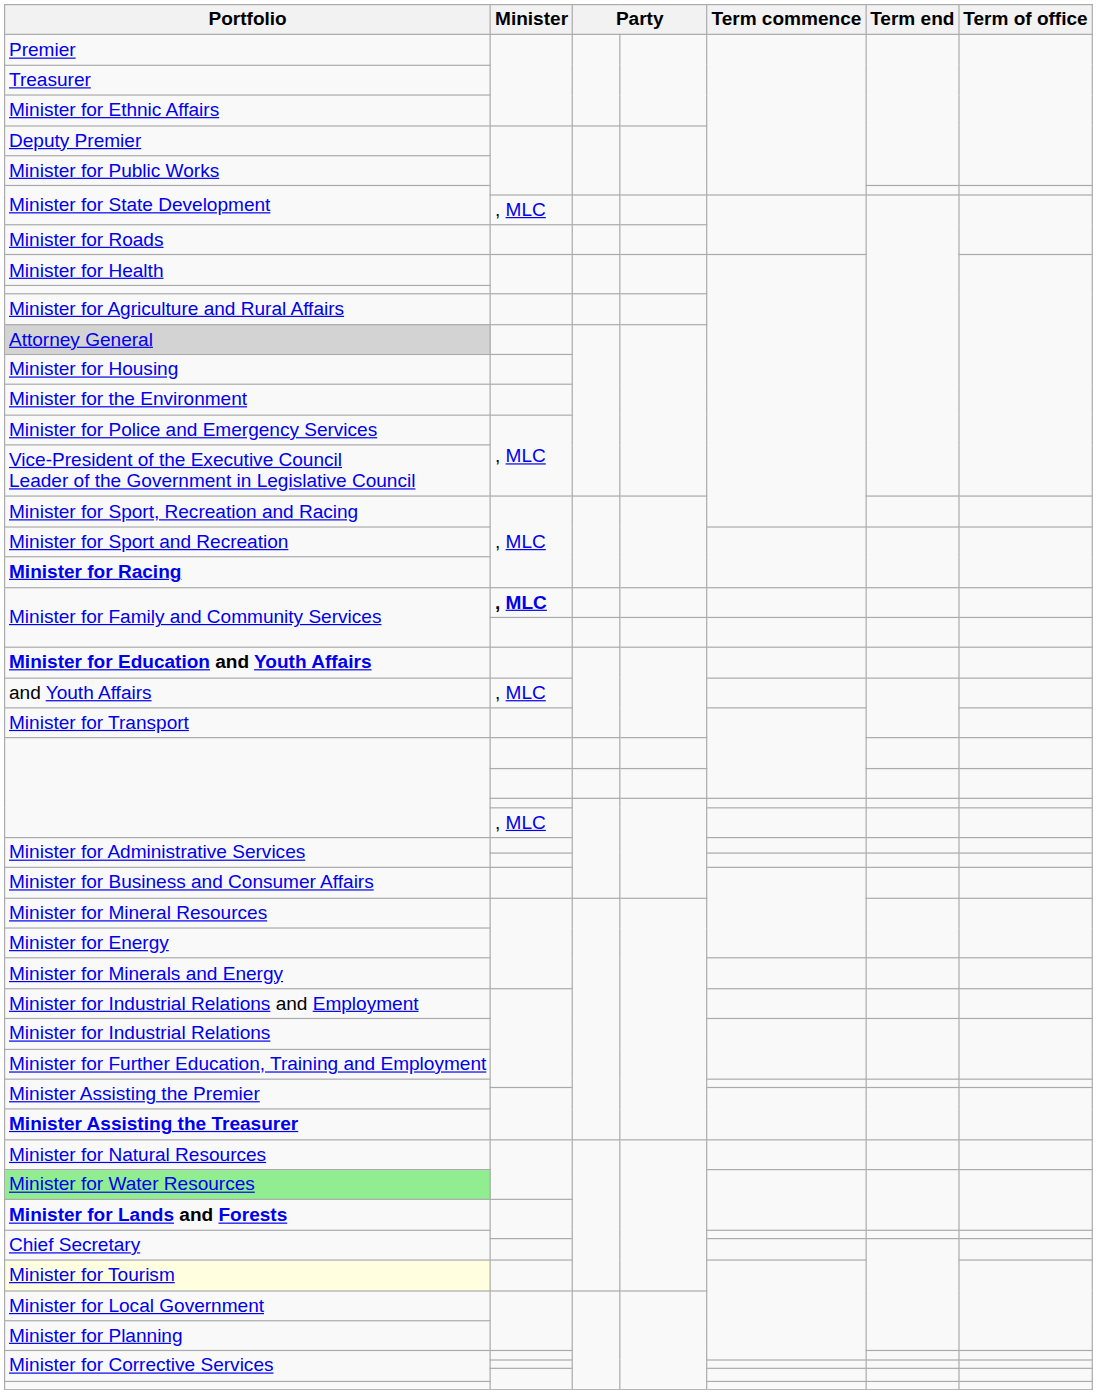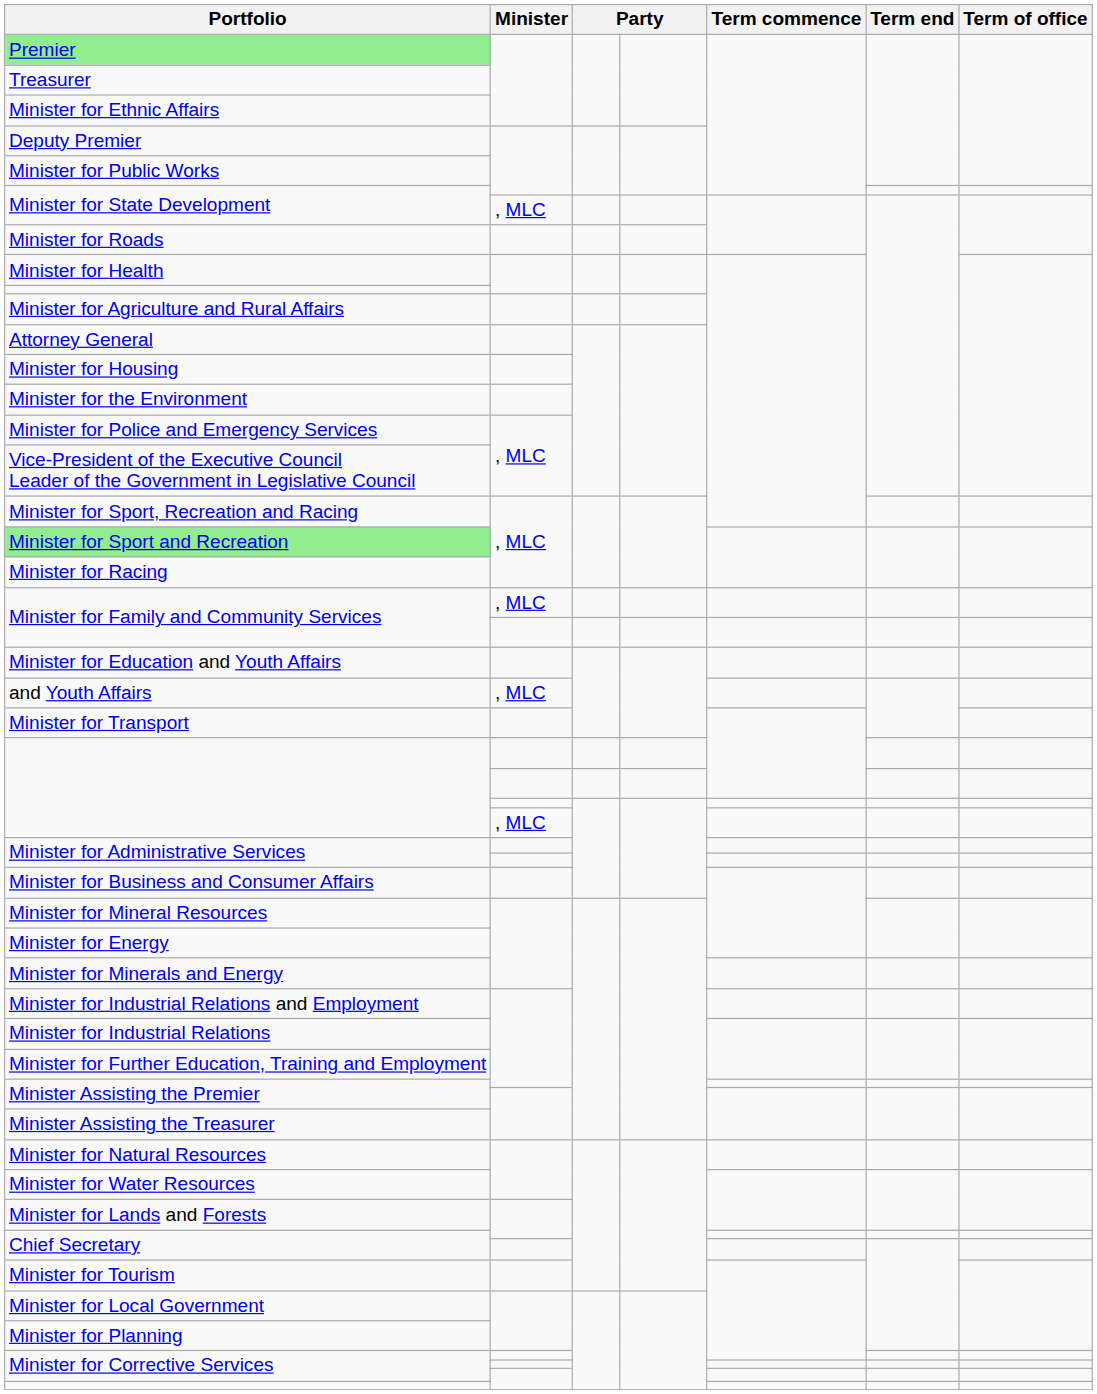(42, 49) no background -> (42, 49) lightgreen background
(81, 339) lightgrey background -> (81, 339) no background
(149, 541) no background -> (149, 541) lightgreen background
(95, 571) bold -> (88, 571) normal
(521, 602) bold -> (520, 602) normal
(190, 662) bold -> (175, 662) normal
(154, 1124) bold -> (142, 1124) normal
(132, 1184) lightgreen background -> (132, 1184) no background
(148, 1214) bold -> (138, 1214) normal
(92, 1275) lightyellow background -> (92, 1275) no background
